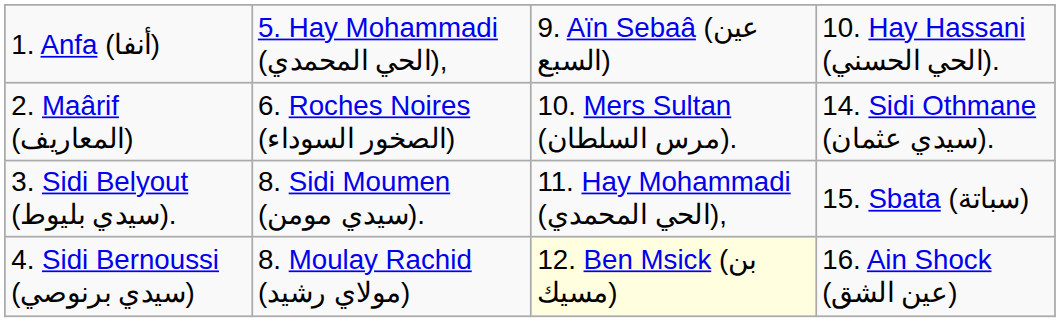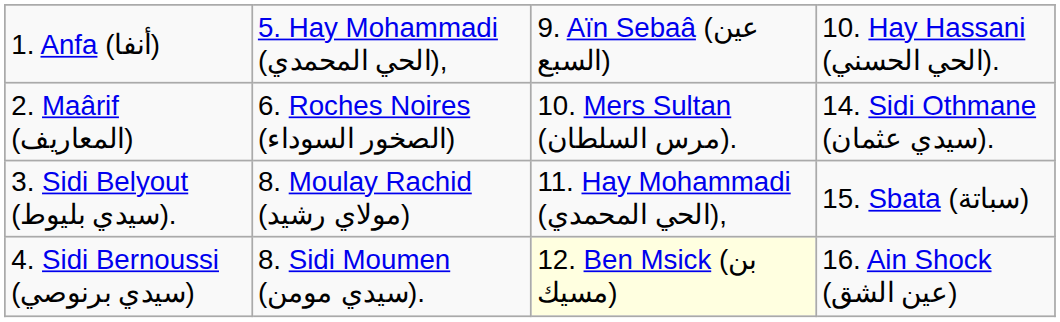(354, 198) 8. Sidi Moumen (سيدي مومن). -> (365, 198) 8. Moulay Rachid (مولاي رشيد)
(365, 275) 8. Moulay Rachid (مولاي رشيد) -> (354, 275) 8. Sidi Moumen (سيدي مومن).
